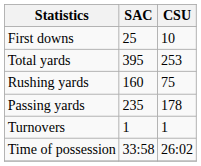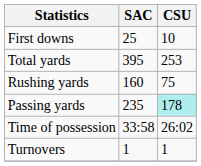(172, 104) no background -> (172, 104) paleturquoise background
rows swapped: (36, 127) <-> (62, 149)
